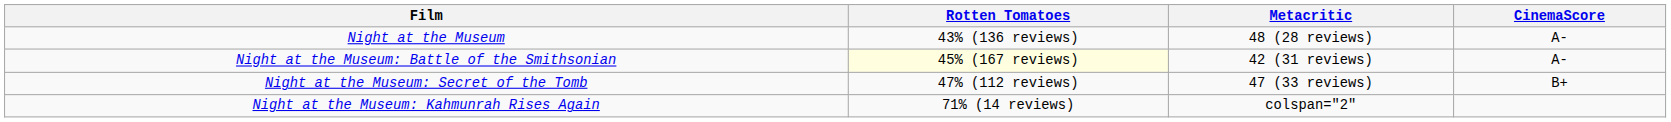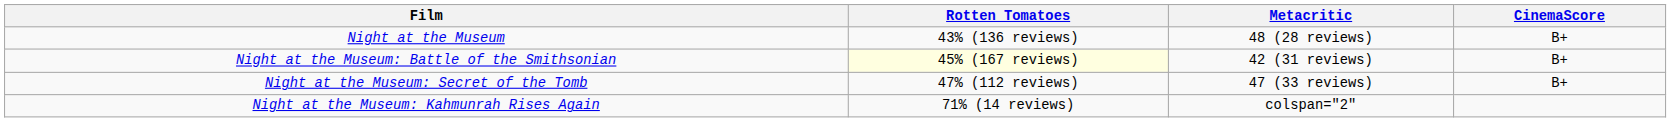(1559, 38) A- -> (1559, 38) B+
(1559, 61) A- -> (1559, 61) B+
